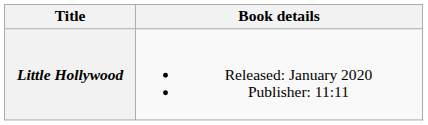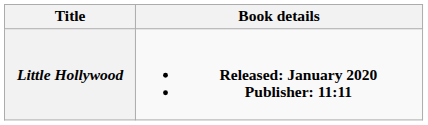(279, 83) normal -> (279, 83) bold
